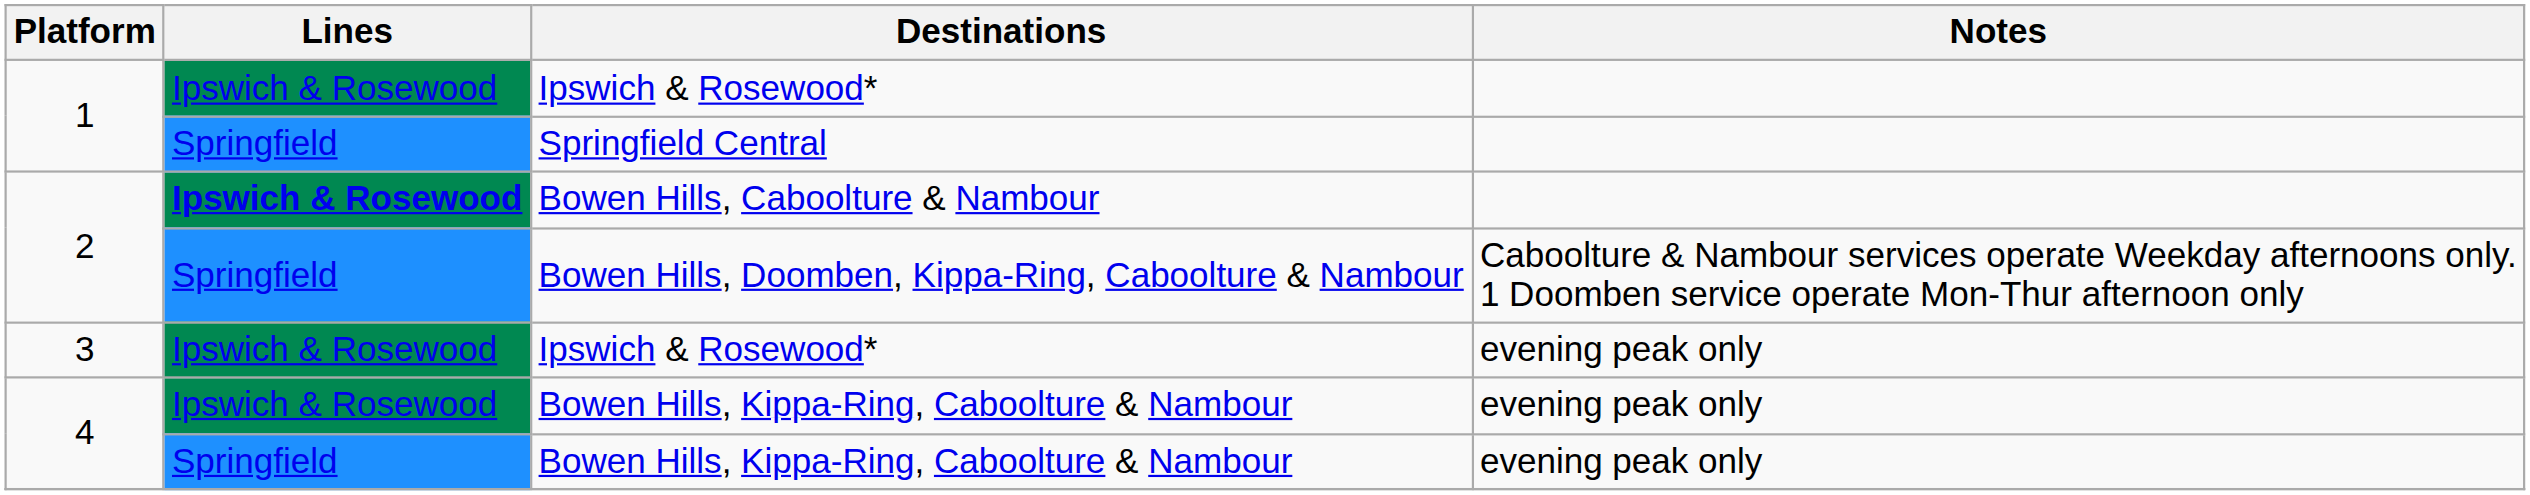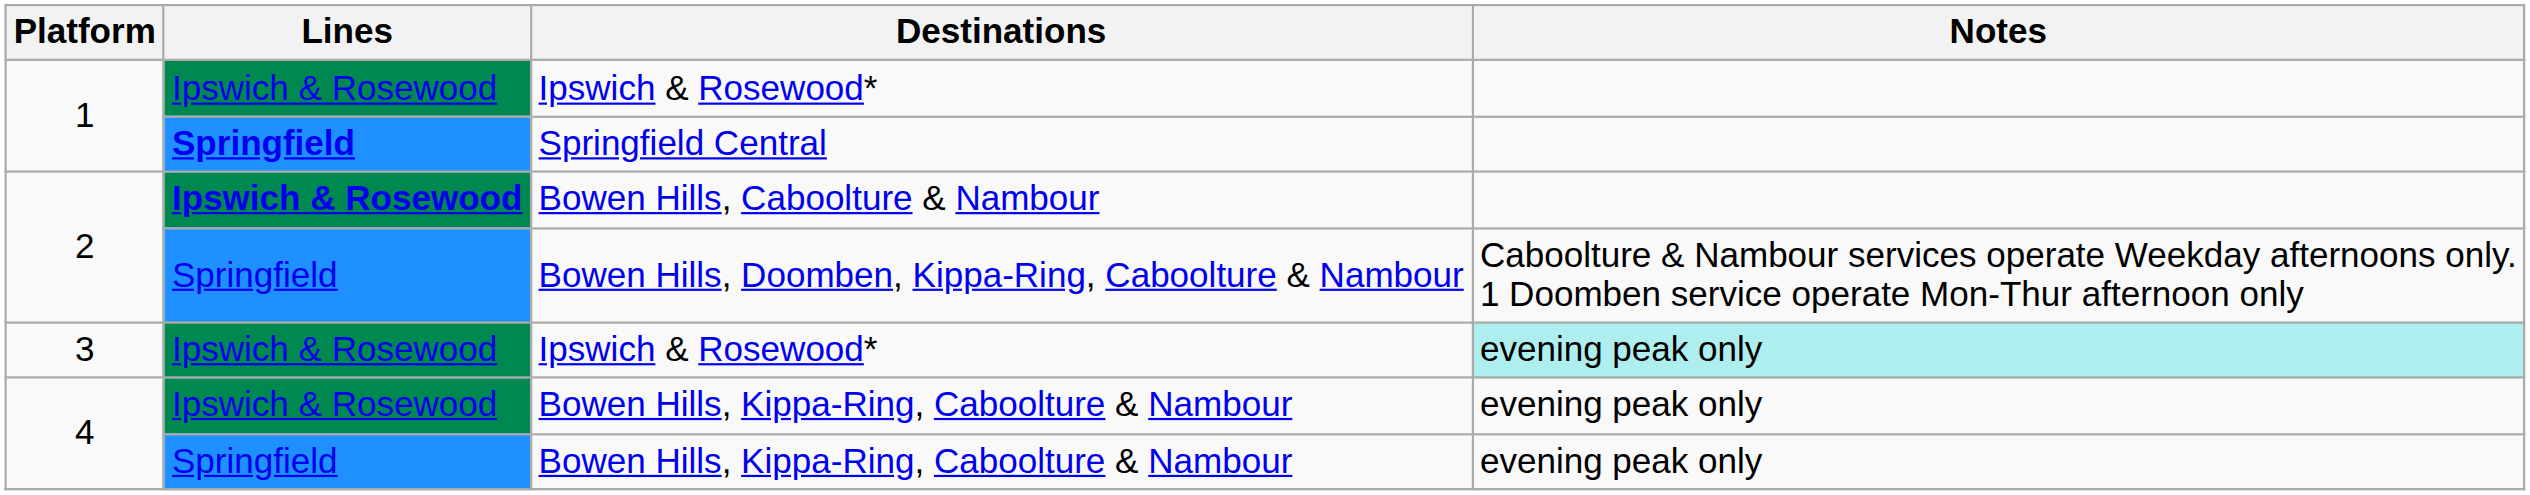(255, 143) normal -> (263, 143) bold
(1621, 349) no background -> (1621, 349) paleturquoise background
